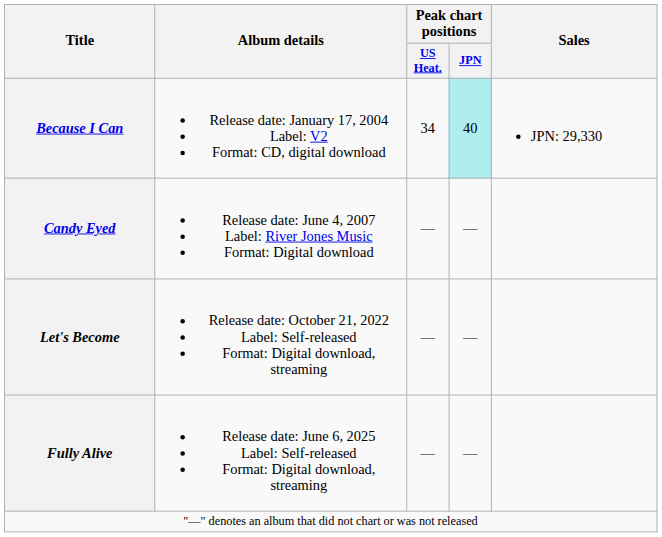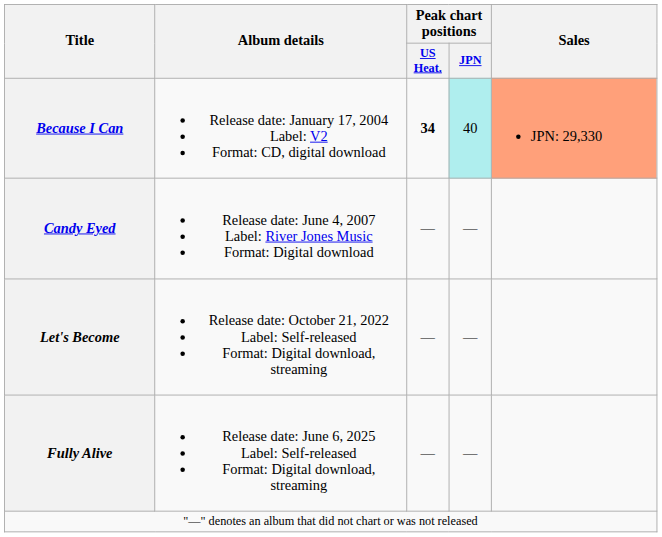(428, 128) normal -> (428, 128) bold
(574, 136) no background -> (574, 136) lightsalmon background
